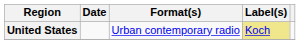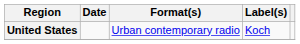(257, 30) khaki background -> (257, 30) no background
